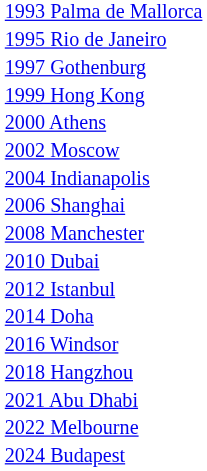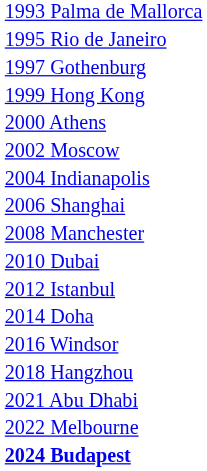(65, 455) normal -> (68, 455) bold
